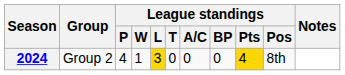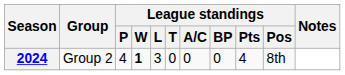(138, 59) normal -> (138, 59) bold
(158, 59) gold background -> (158, 59) no background
(243, 59) gold background -> (243, 59) no background
